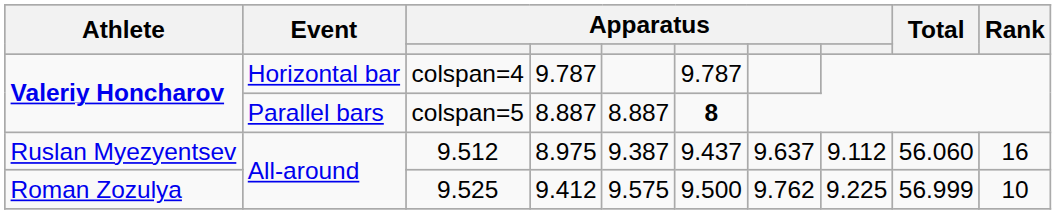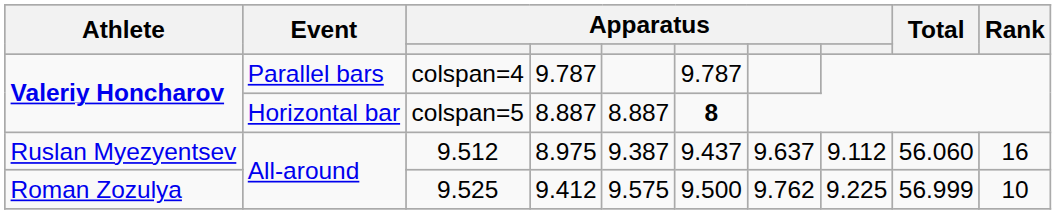(324, 74) Horizontal bar -> (316, 74) Parallel bars
(316, 113) Parallel bars -> (324, 113) Horizontal bar
